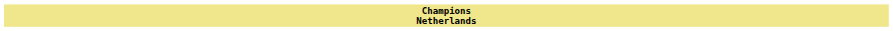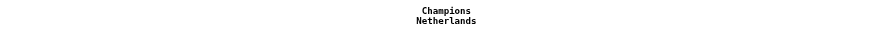(446, 16) khaki background -> (446, 16) no background
